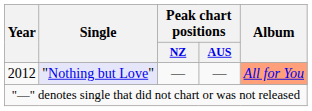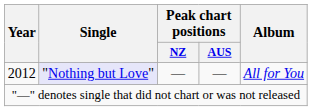(274, 73) lightsalmon background -> (274, 73) no background
